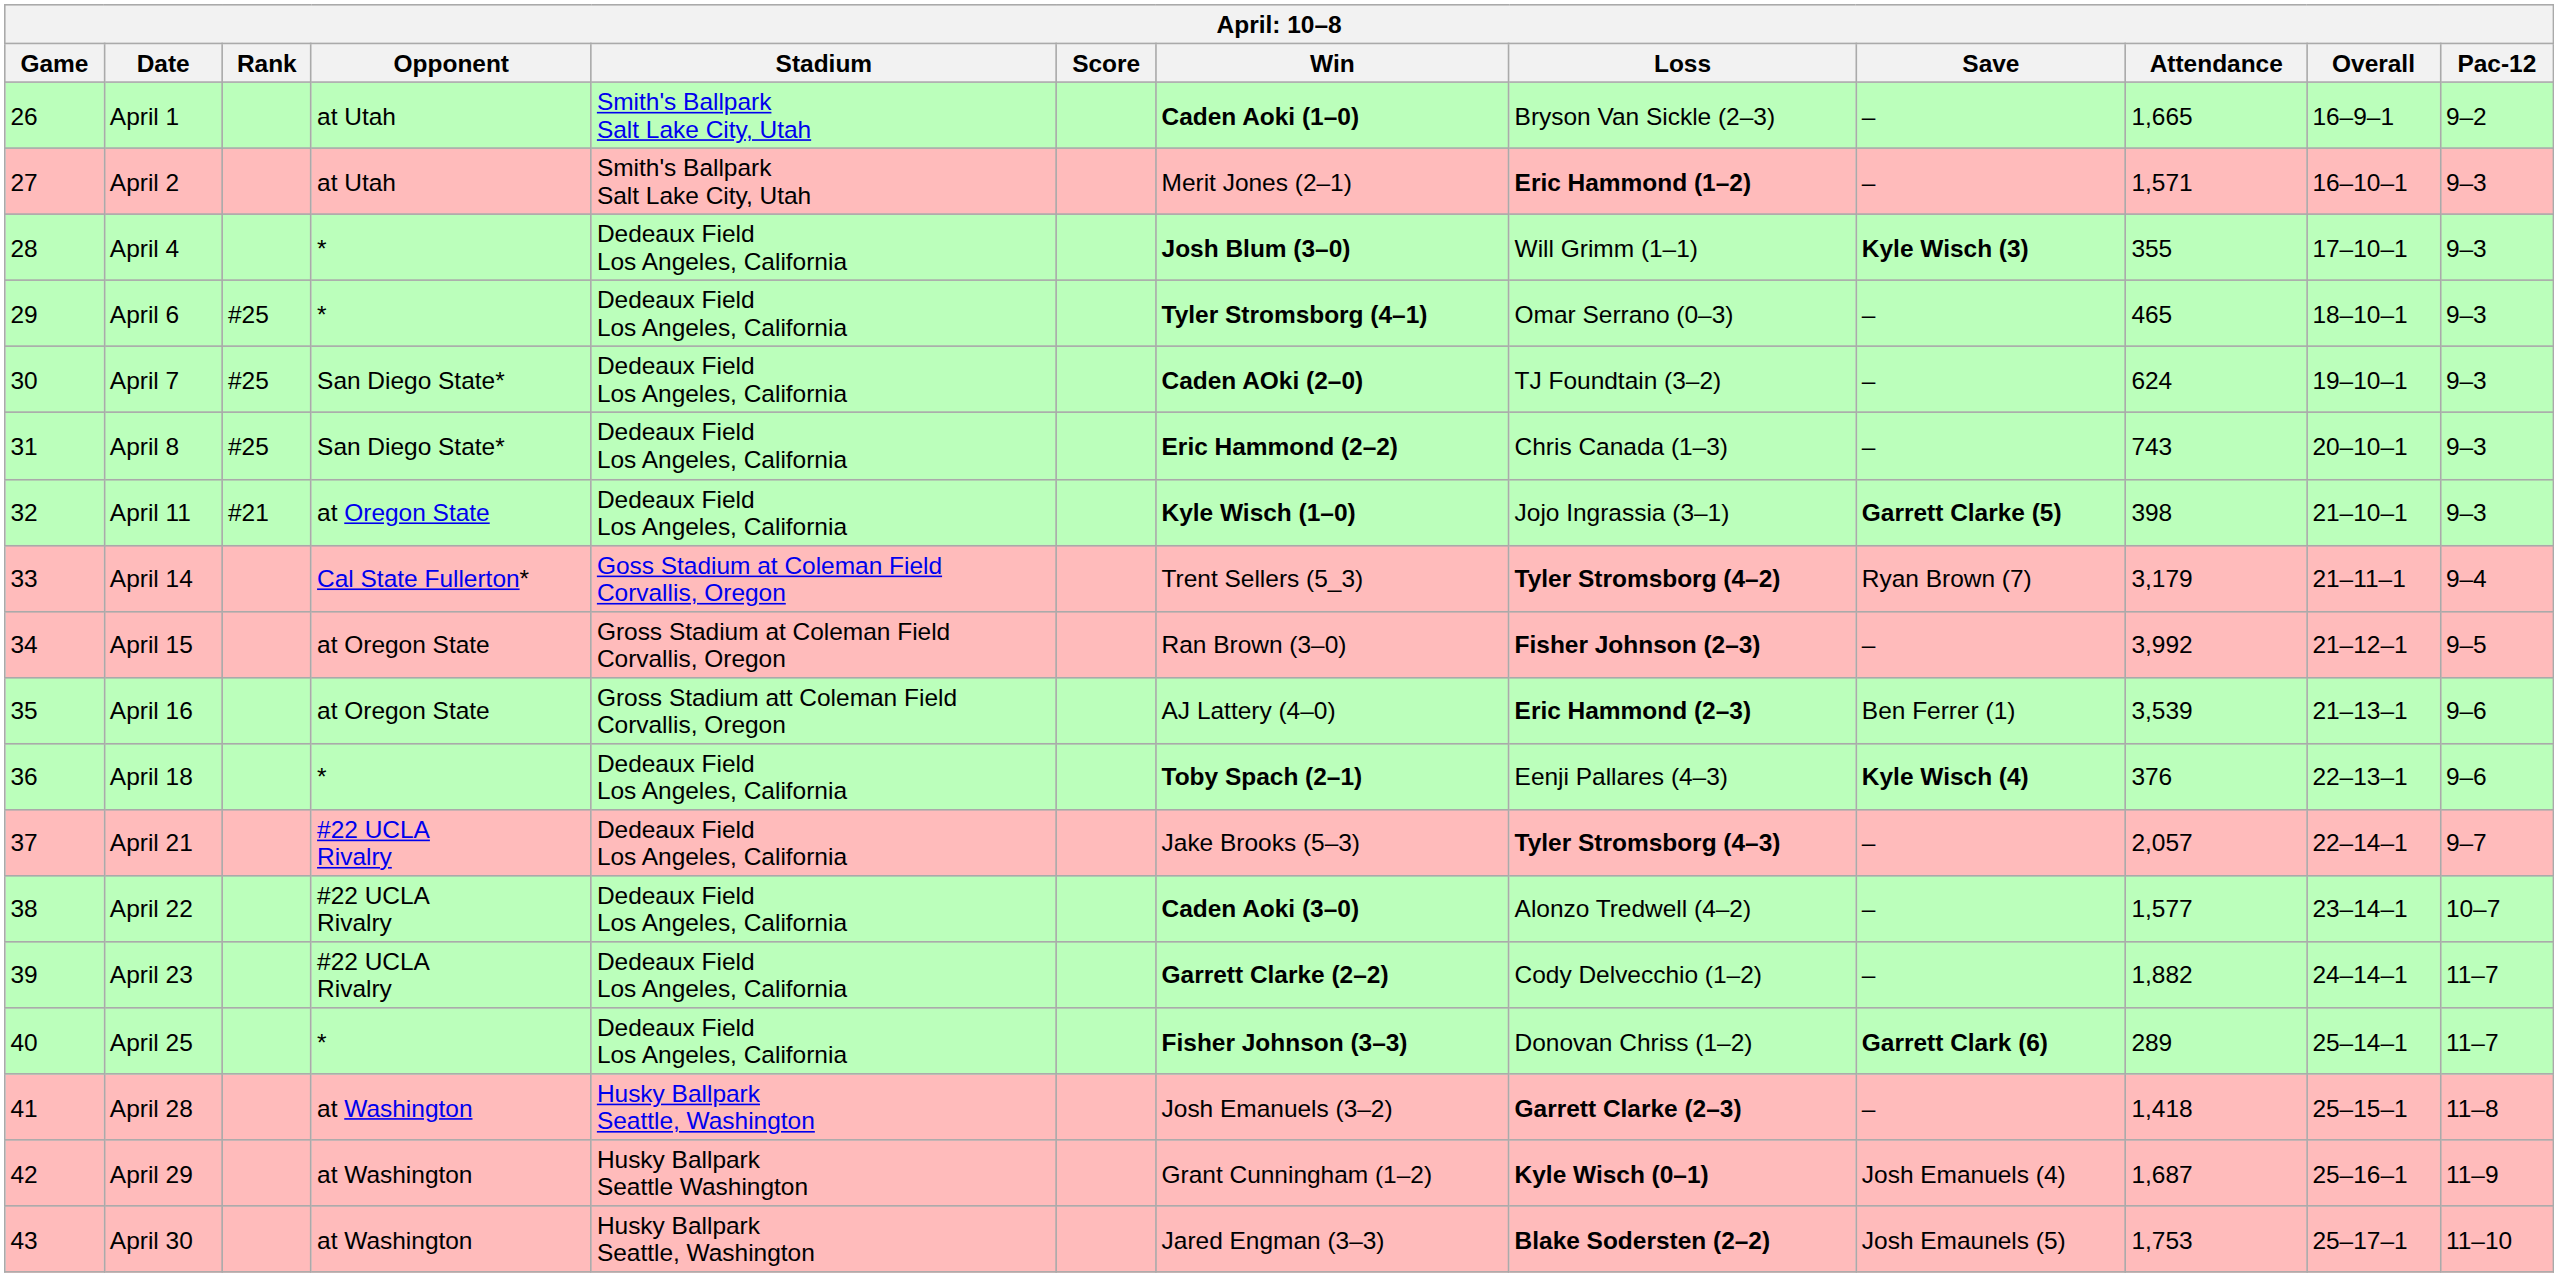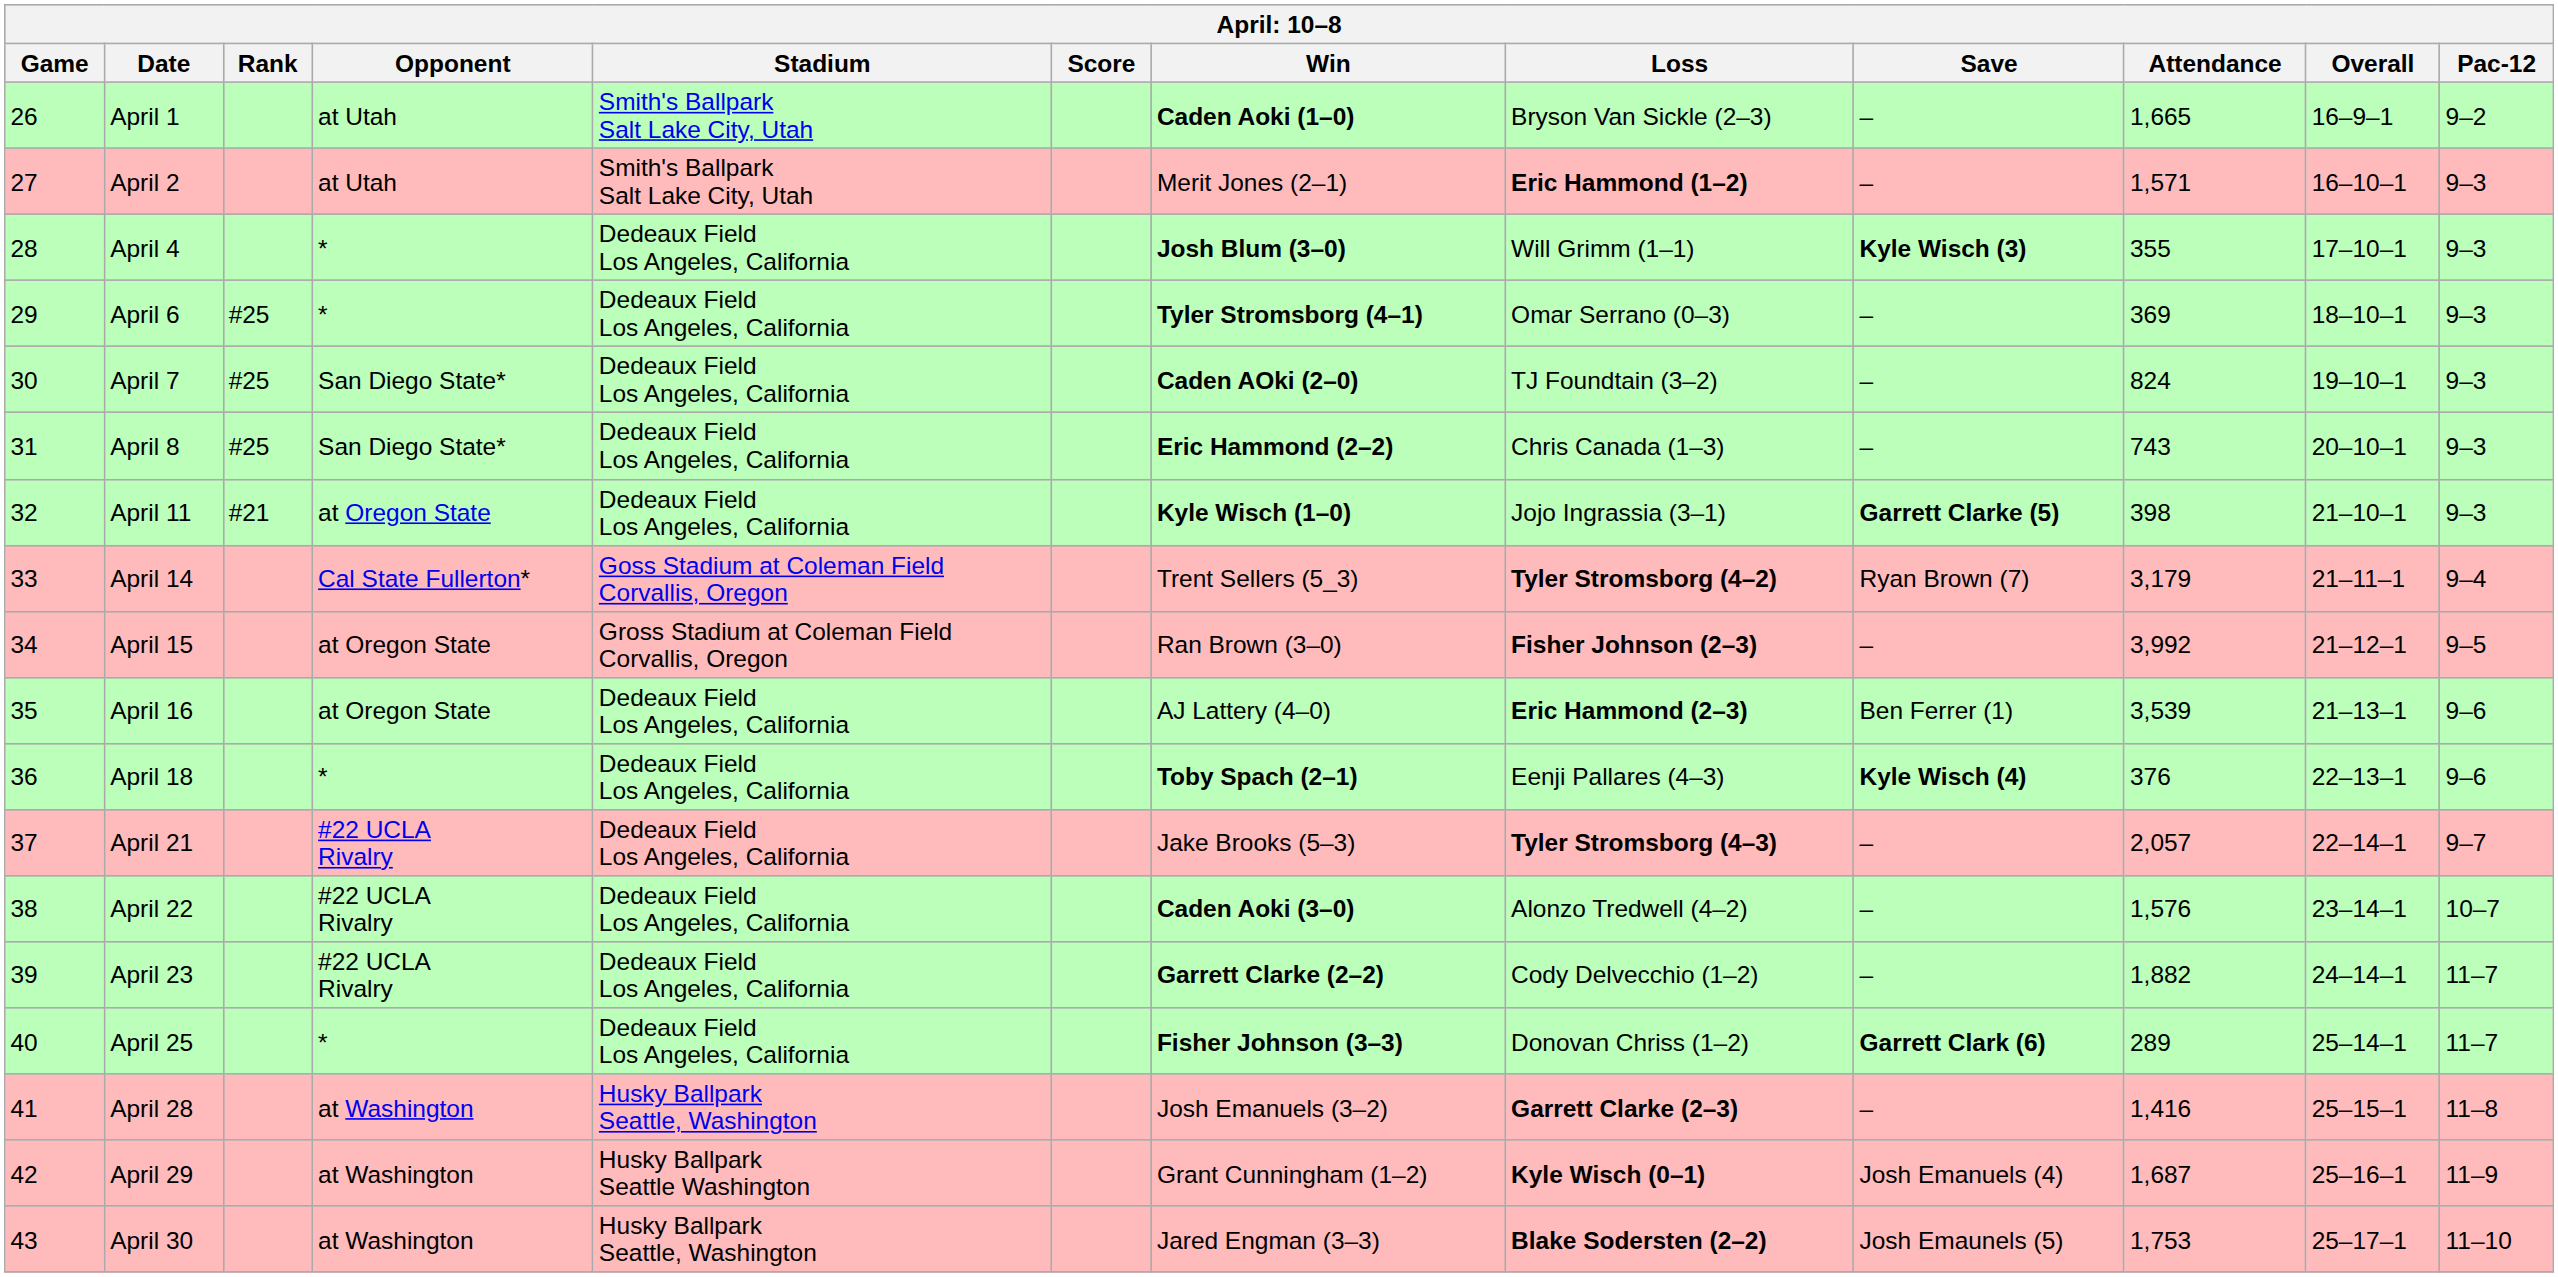(2152, 314) 465 -> (2150, 314) 369
(2152, 380) 624 -> (2150, 380) 824
(777, 710) Gross Stadium att Coleman Field Corvallis, Oregon -> (724, 710) Dedeaux Field Los Angeles, California
(2162, 909) 1,577 -> (2161, 909) 1,576
(2162, 1107) 1,418 -> (2161, 1107) 1,416
